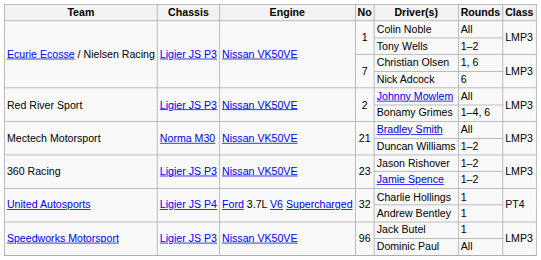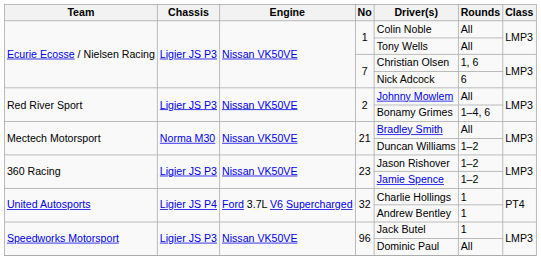(470, 46) 1–2 -> (467, 46) All
